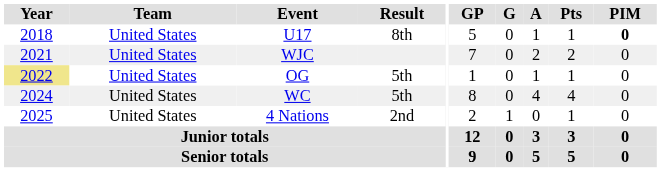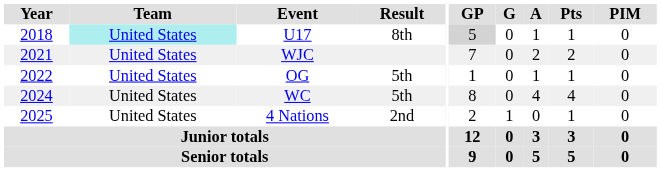(153, 34) no background -> (153, 34) paleturquoise background
(472, 34) no background -> (472, 34) lightgrey background
(625, 34) bold -> (625, 34) normal
(36, 75) khaki background -> (36, 75) no background
